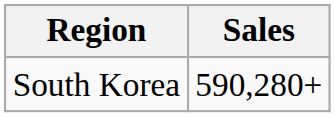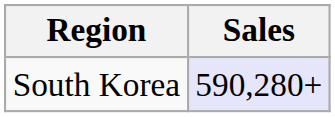(259, 83) no background -> (259, 83) lavender background
